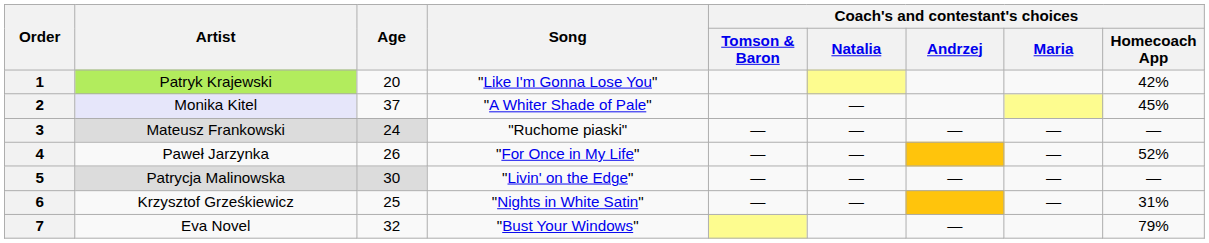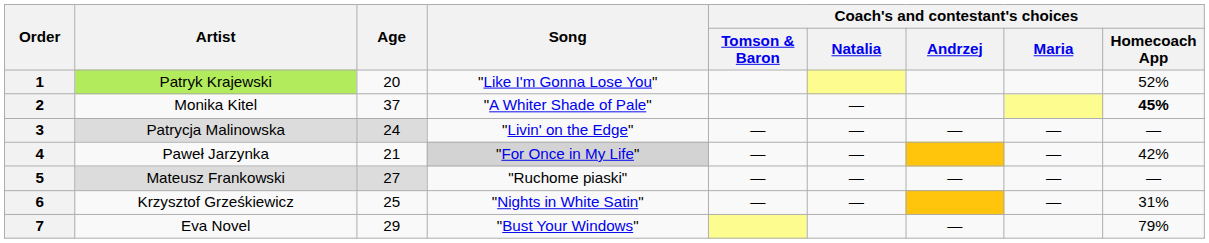(1154, 81) 42% -> (1154, 81) 52%
(216, 105) lavender background -> (216, 105) no background
(1154, 105) normal -> (1154, 105) bold
(216, 130) Mateusz Frankowski -> (216, 130) Patrycja Malinowska
(568, 130) "Ruchome piaski" -> (568, 130) "Livin' on the Edge"
(392, 154) 26 -> (392, 154) 21
(568, 154) no background -> (568, 154) lightgrey background
(1154, 154) 52% -> (1154, 154) 42%
(216, 178) Patrycja Malinowska -> (216, 178) Mateusz Frankowski
(392, 178) 30 -> (392, 178) 27
(568, 178) "Livin' on the Edge" -> (568, 178) "Ruchome piaski"
(392, 226) 32 -> (392, 226) 29
